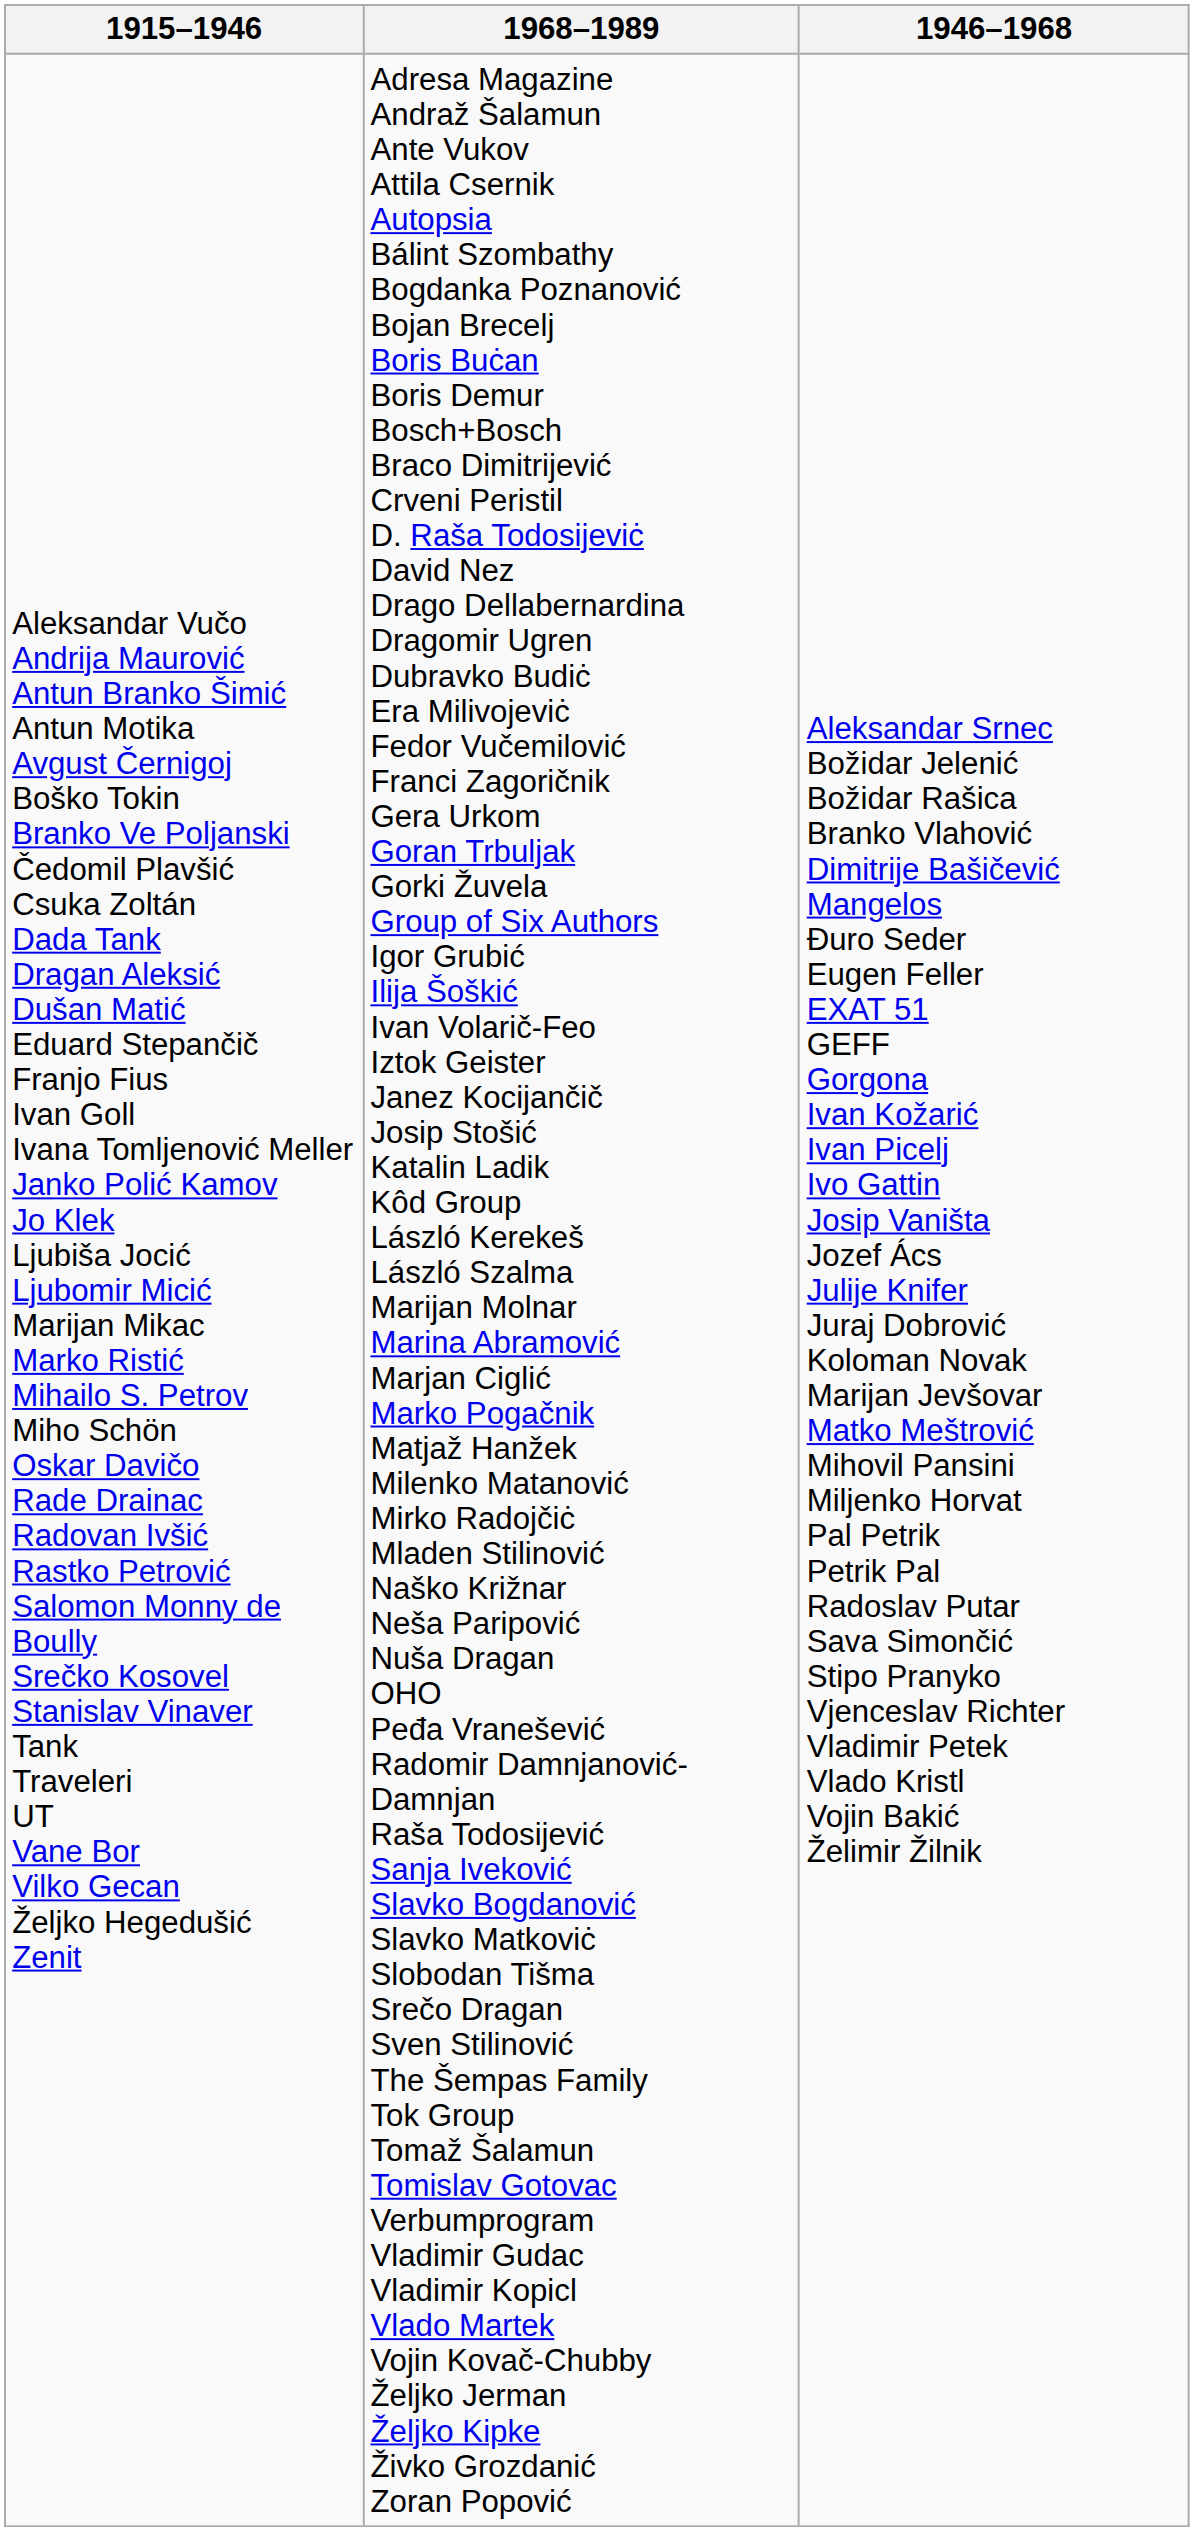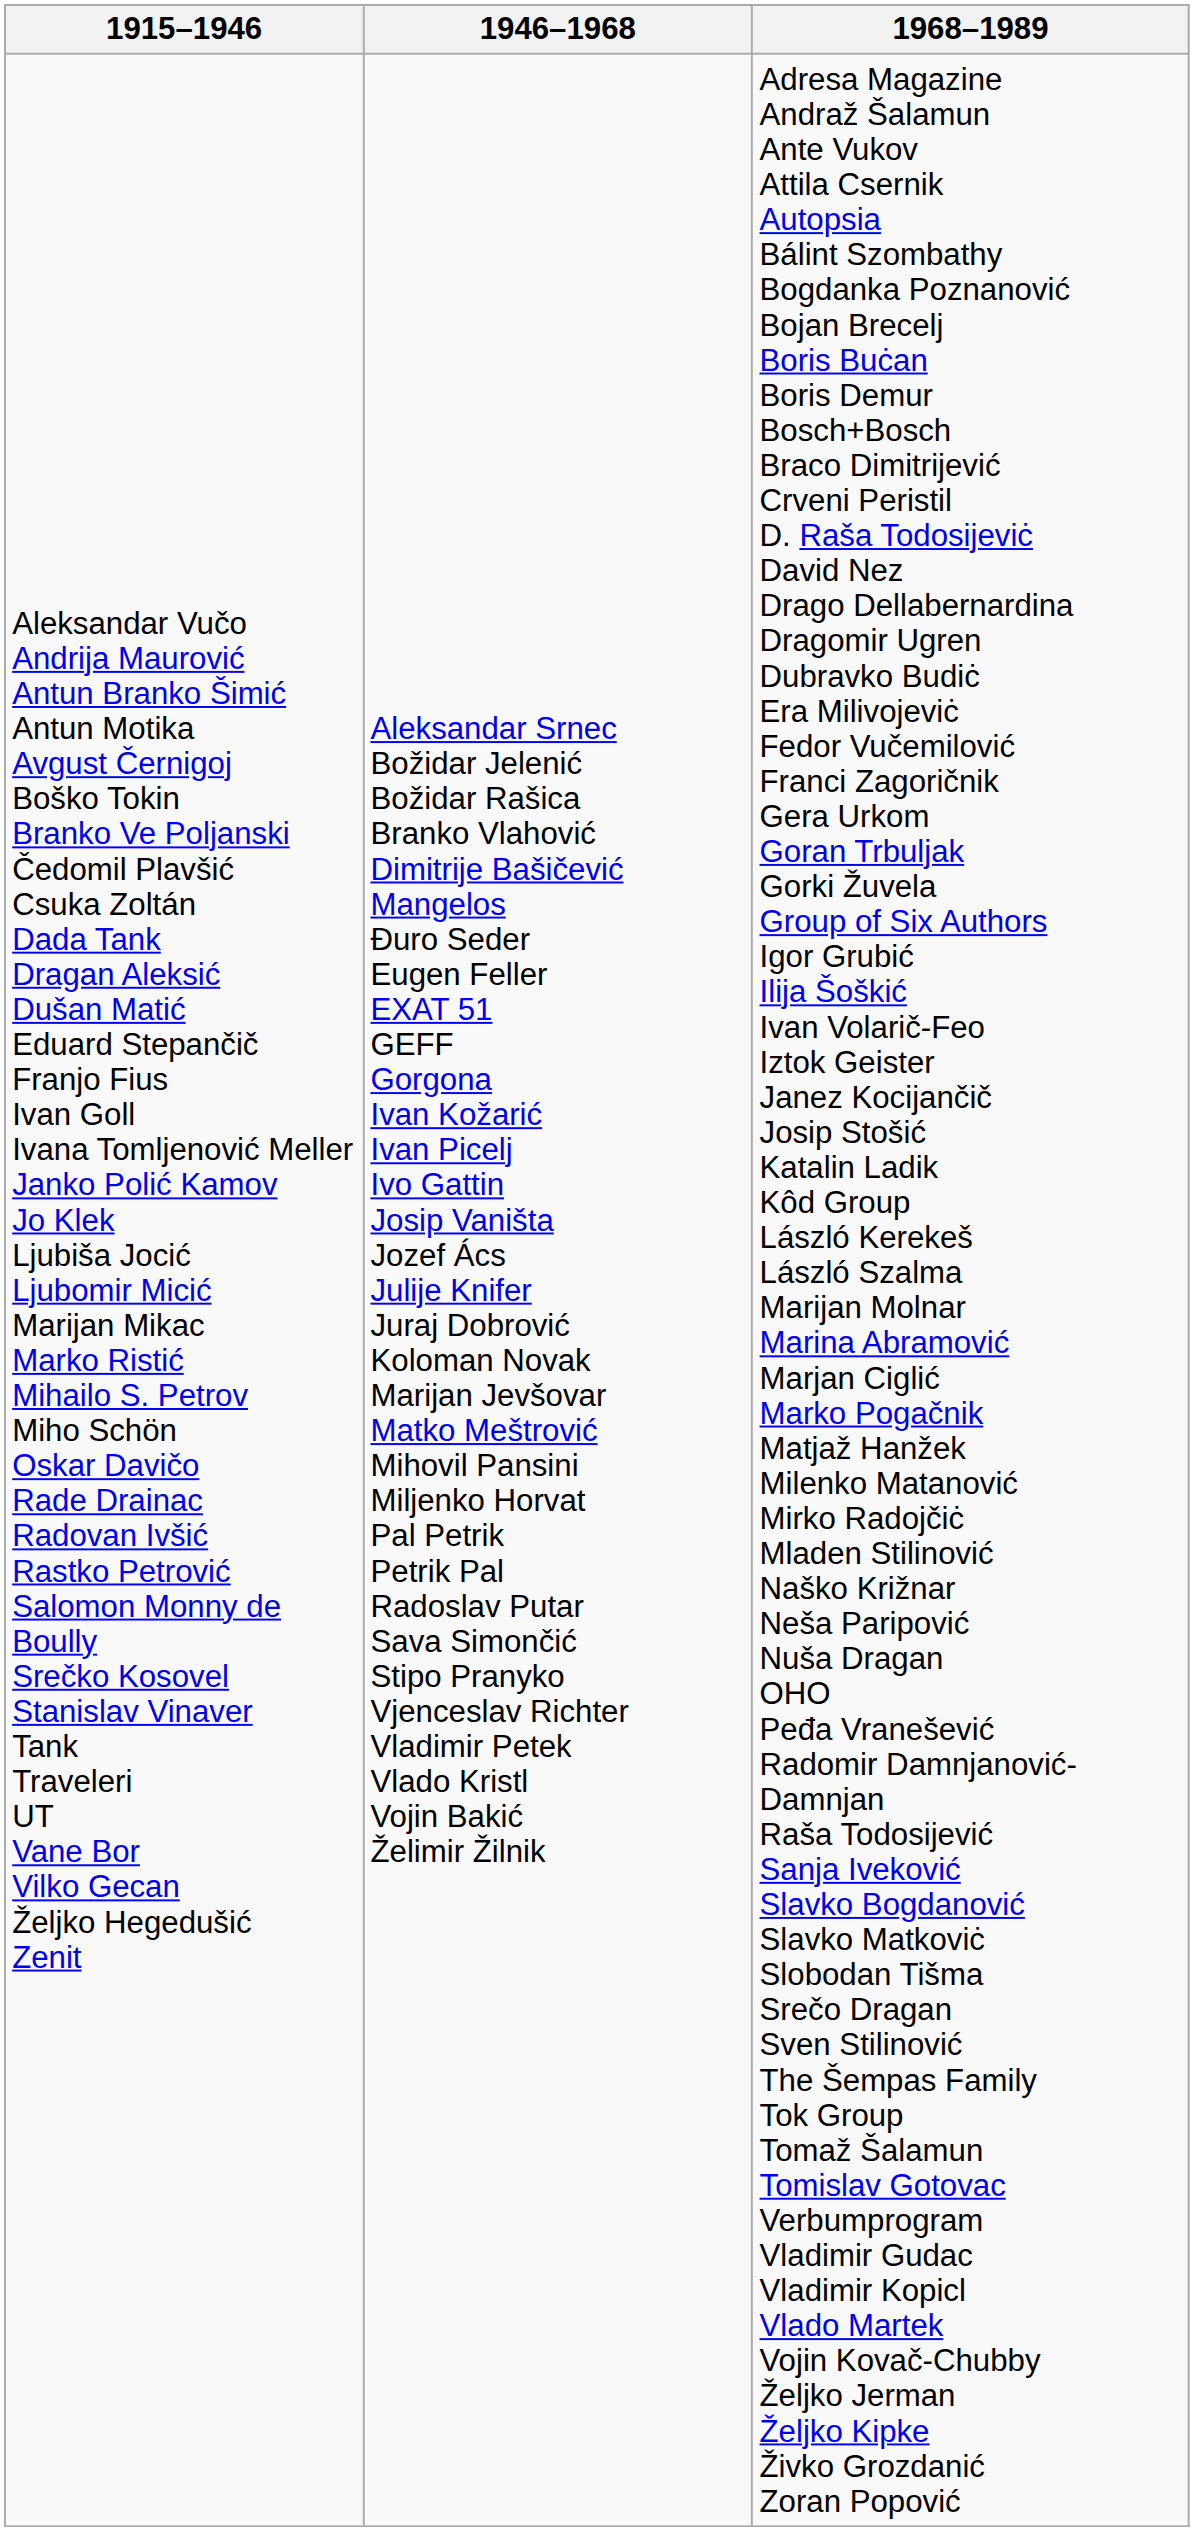columns swapped: (994, 29) <-> (581, 29)
